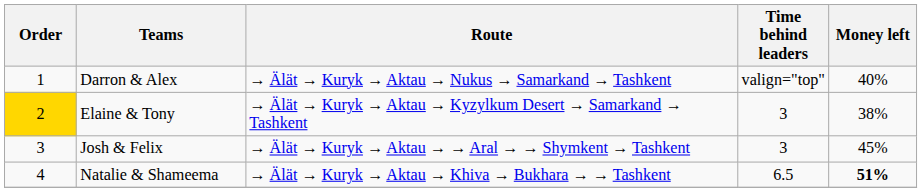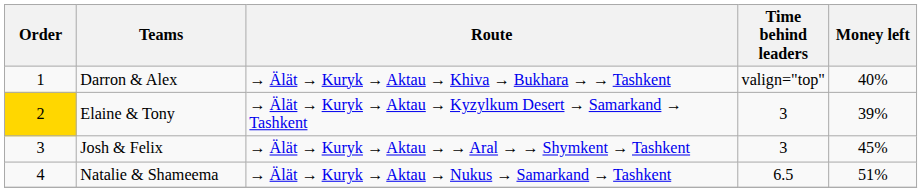(460, 79) → Älät → Kuryk → Aktau → Nukus → Samarkand → Tashkent -> (460, 79) → Älät → Kuryk → Aktau → Khiva → Bukhara → → Tashkent
(873, 114) 38% -> (873, 114) 39%
(460, 174) → Älät → Kuryk → Aktau → Khiva → Bukhara → → Tashkent -> (460, 174) → Älät → Kuryk → Aktau → Nukus → Samarkand → Tashkent
(873, 174) bold -> (873, 174) normal
